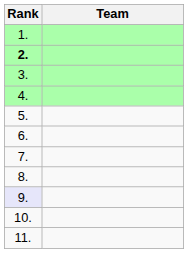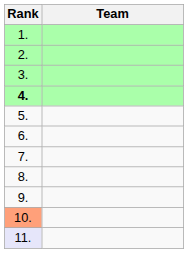(23, 55) bold -> (23, 55) normal
(23, 95) normal -> (23, 95) bold
(23, 197) lavender background -> (23, 197) no background
(23, 217) no background -> (23, 217) lightsalmon background
(23, 237) no background -> (23, 237) lavender background
